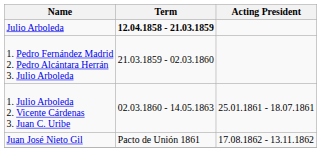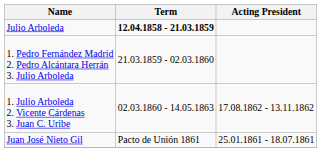(266, 108) 25.01.1861 - 18.07.1861 -> (266, 108) 17.08.1862 - 13.11.1862
(266, 140) 17.08.1862 - 13.11.1862 -> (266, 140) 25.01.1861 - 18.07.1861
